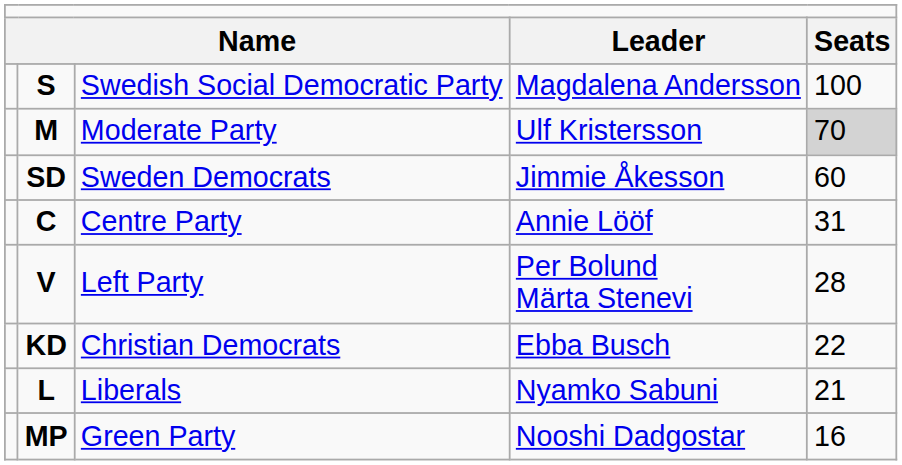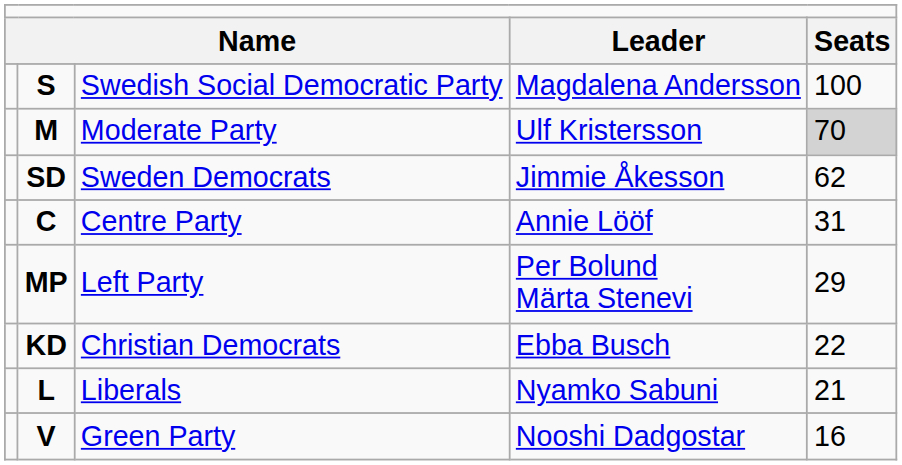(830, 176) 60 -> (830, 176) 62
(46, 283) V -> (46, 283) MP
(830, 283) 28 -> (830, 283) 29
(46, 436) MP -> (46, 436) V
